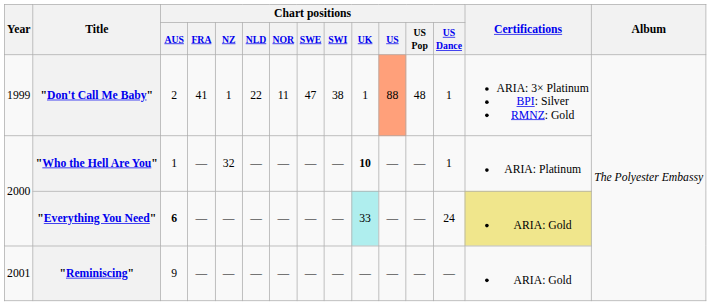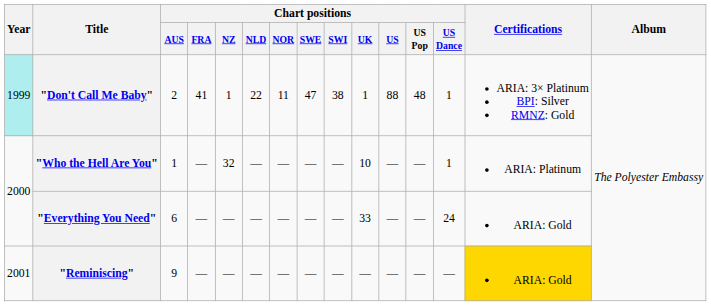(19, 95) no background -> (19, 95) paleturquoise background
(392, 95) lightsalmon background -> (392, 95) no background
(365, 163) bold -> (365, 163) normal
(174, 218) bold -> (174, 218) normal
(365, 218) paleturquoise background -> (365, 218) no background
(528, 225) khaki background -> (528, 225) no background
(528, 280) no background -> (528, 280) gold background
